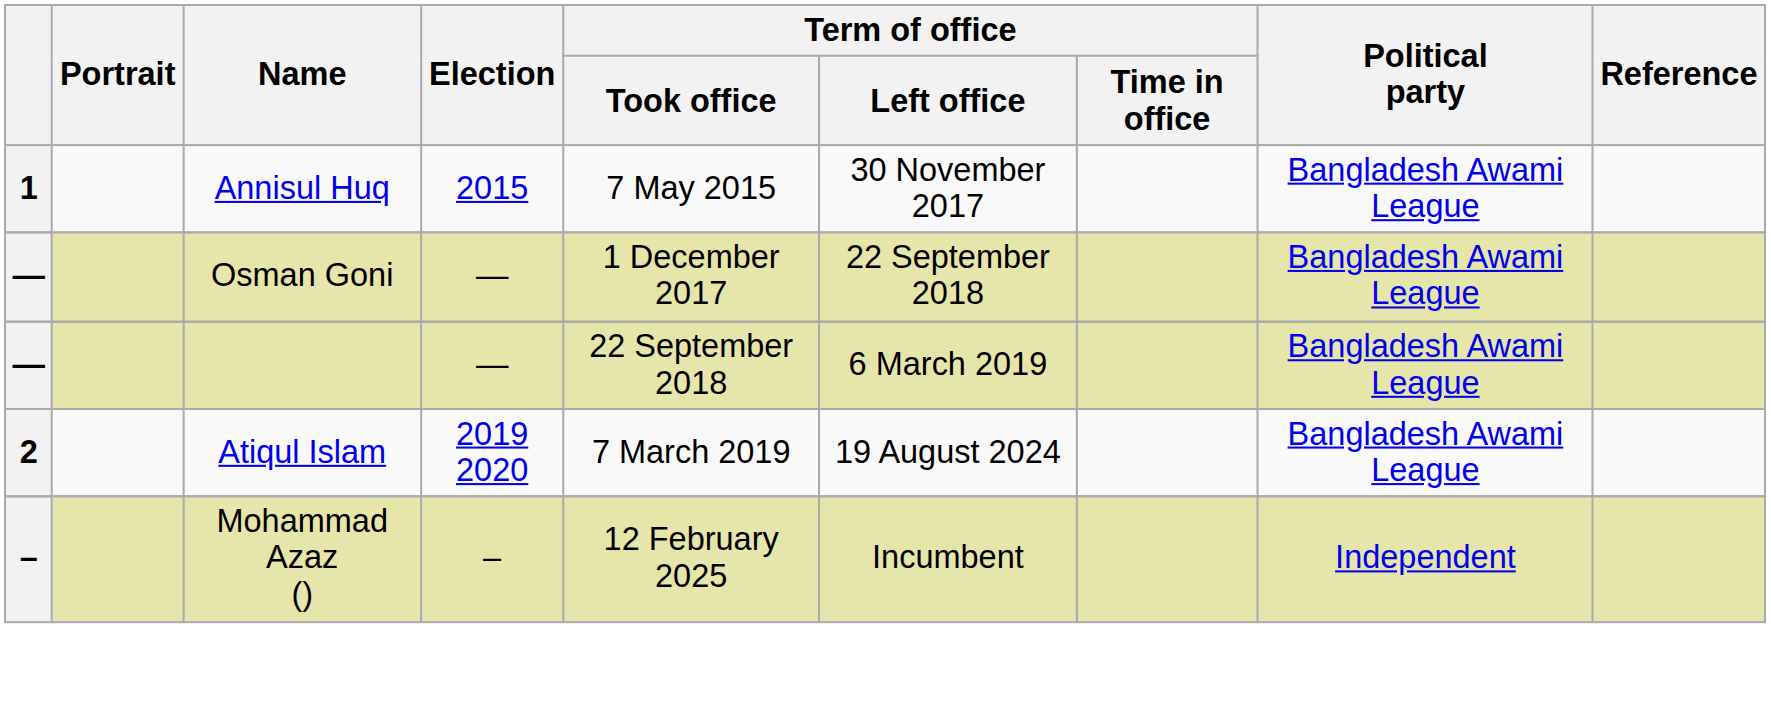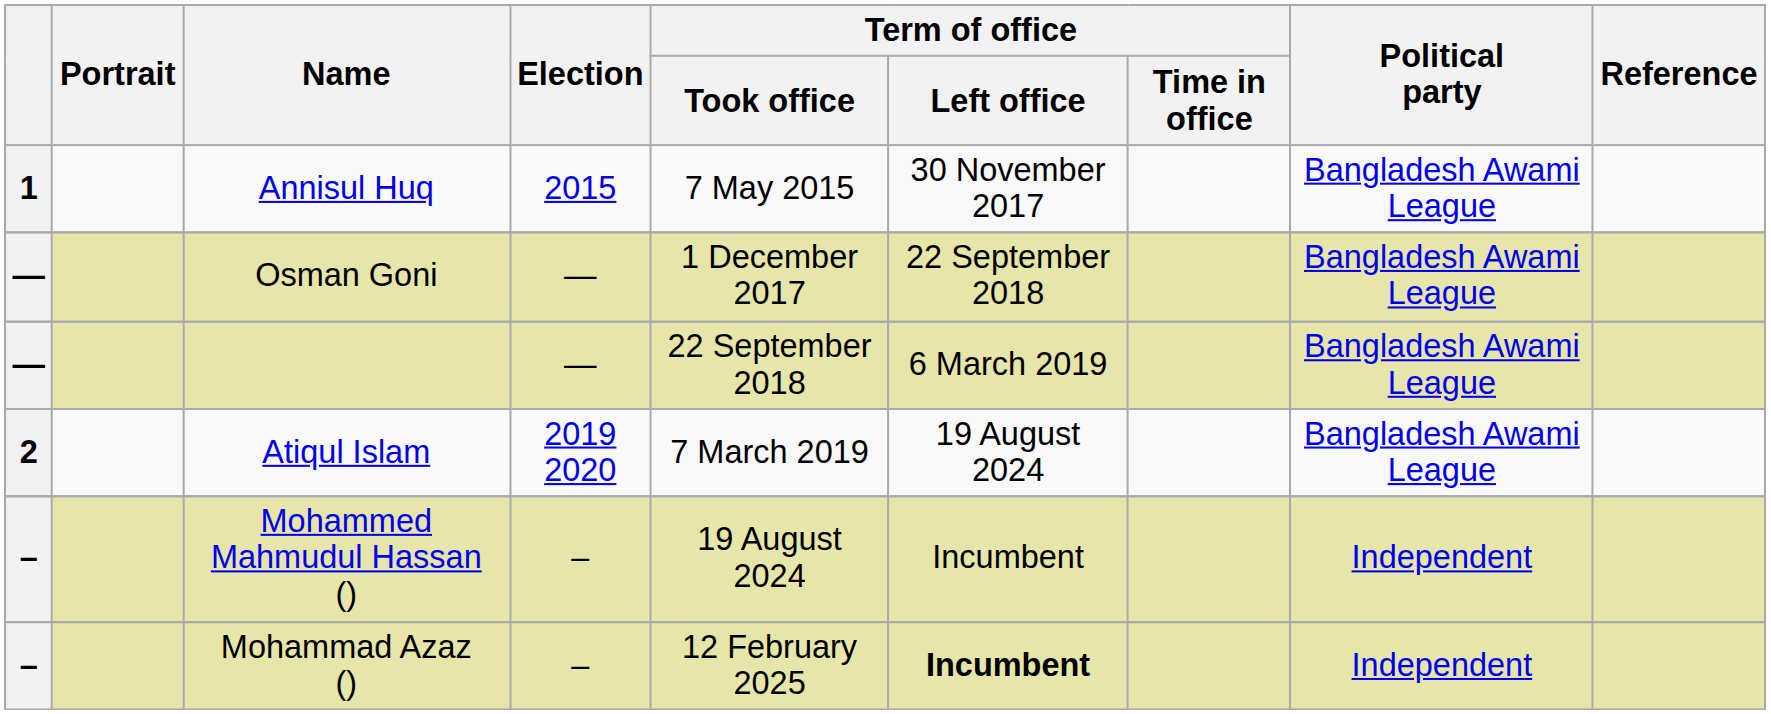+ row: (29, 558)
(948, 558) normal -> (1008, 664) bold
